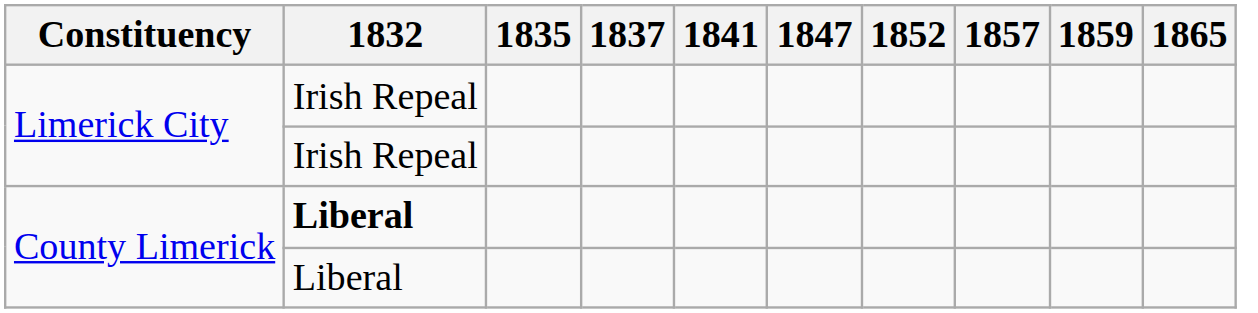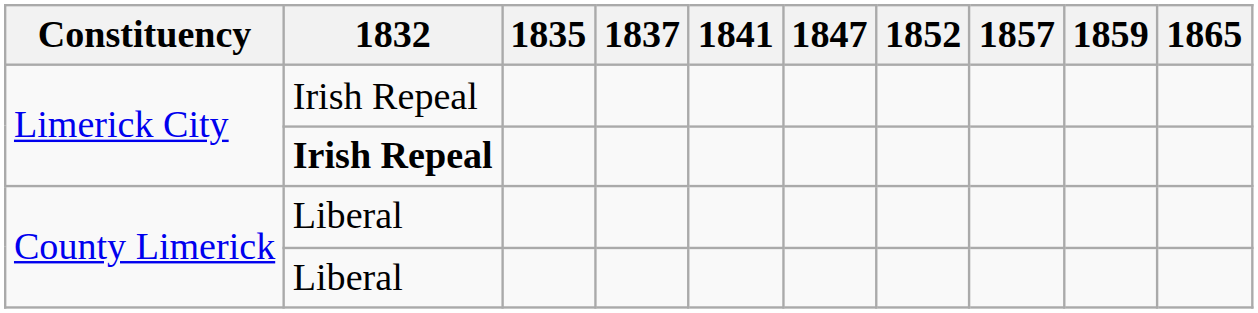(385, 155) normal -> (393, 155) bold
(353, 215) bold -> (348, 215) normal
